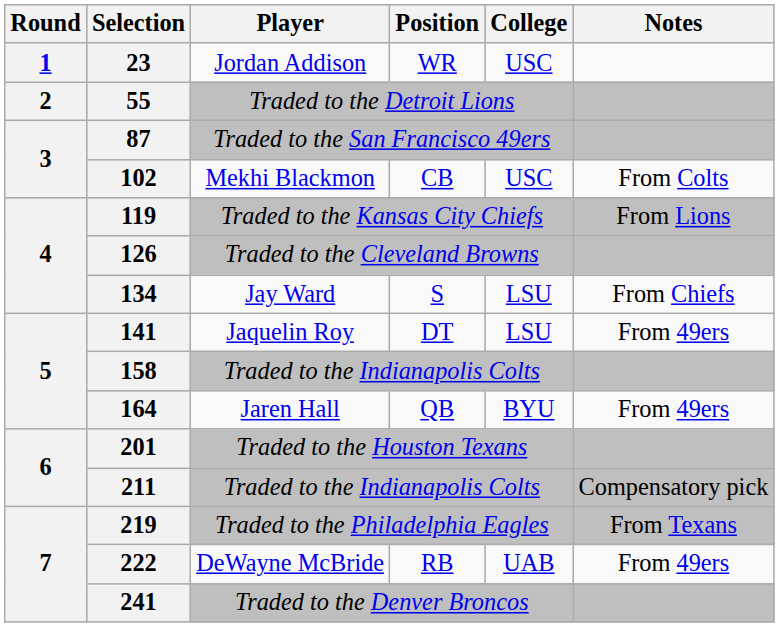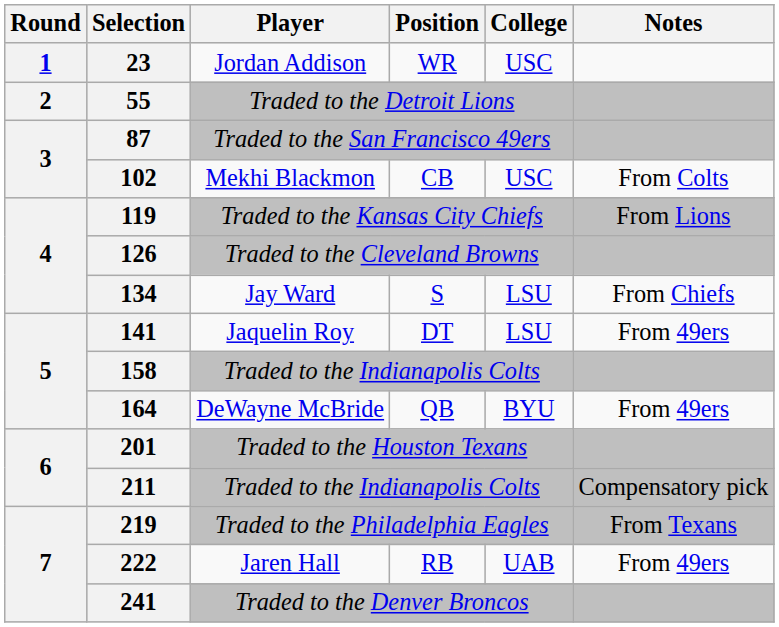(290, 409) Jaren Hall -> (290, 409) DeWayne McBride
(290, 563) DeWayne McBride -> (290, 563) Jaren Hall
